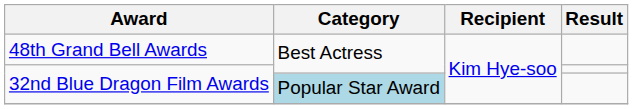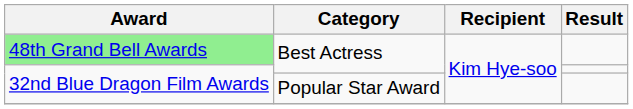(108, 49) no background -> (108, 49) lightgreen background
(359, 88) lightblue background -> (359, 88) no background
